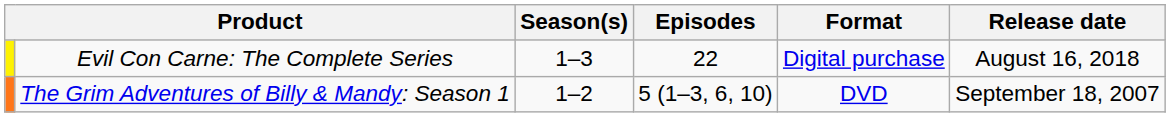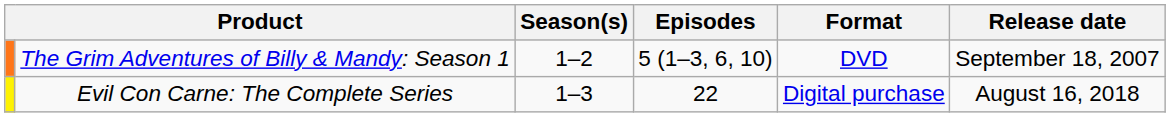rows swapped: (265, 93) <-> (265, 58)
